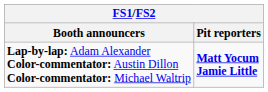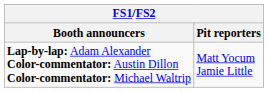(228, 64) bold -> (226, 64) normal
